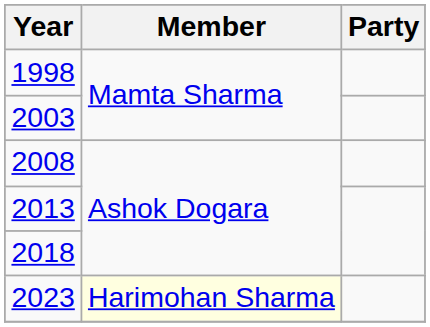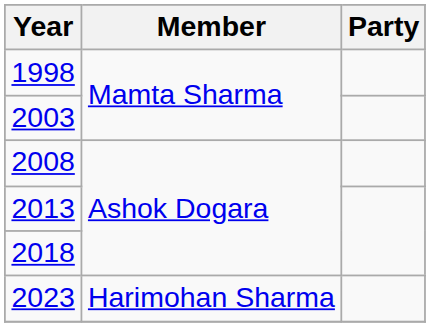(211, 298) lightyellow background -> (211, 298) no background
